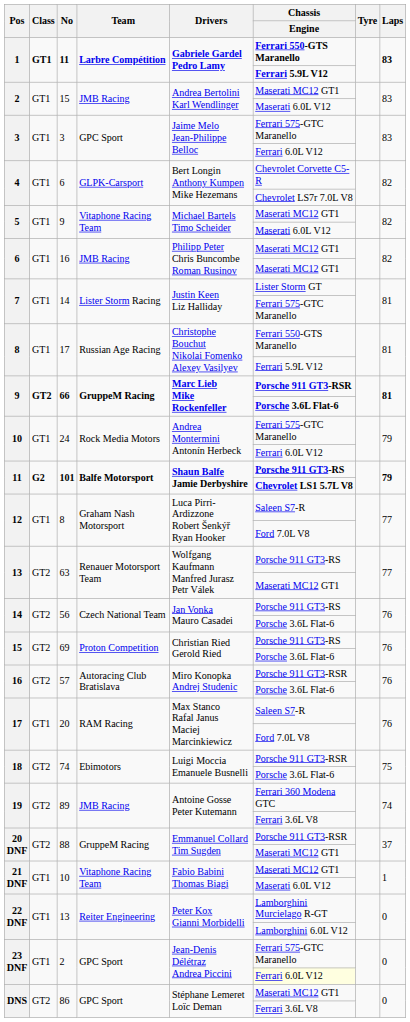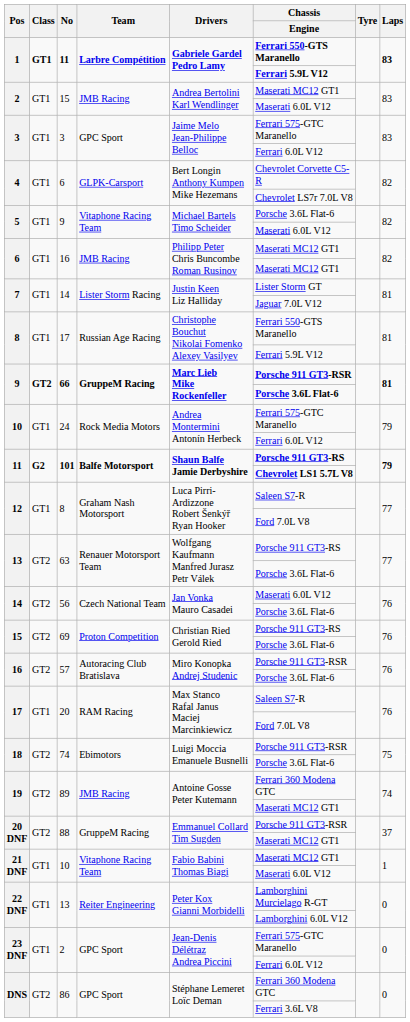(297, 214) Maserati MC12 GT1 -> (295, 214) Porsche 3.6L Flat-6
(289, 309) Ferrari 575-GTC Maranello -> (289, 303) Jaguar 7.0L V12
(297, 585) Maserati MC12 GT1 -> (295, 574) Porsche 3.6L Flat-6
(298, 607) Porsche 911 GT3-RS -> (293, 595) Maserati 6.0L V12
(287, 820) Ferrari 3.6L V8 -> (297, 808) Maserati MC12 GT1
(289, 976) lightyellow background -> (289, 964) no background
(297, 992) Maserati MC12 GT1 -> (295, 986) Ferrari 360 Modena GTC
